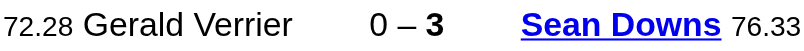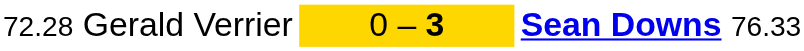(407, 25) no background -> (407, 25) gold background
